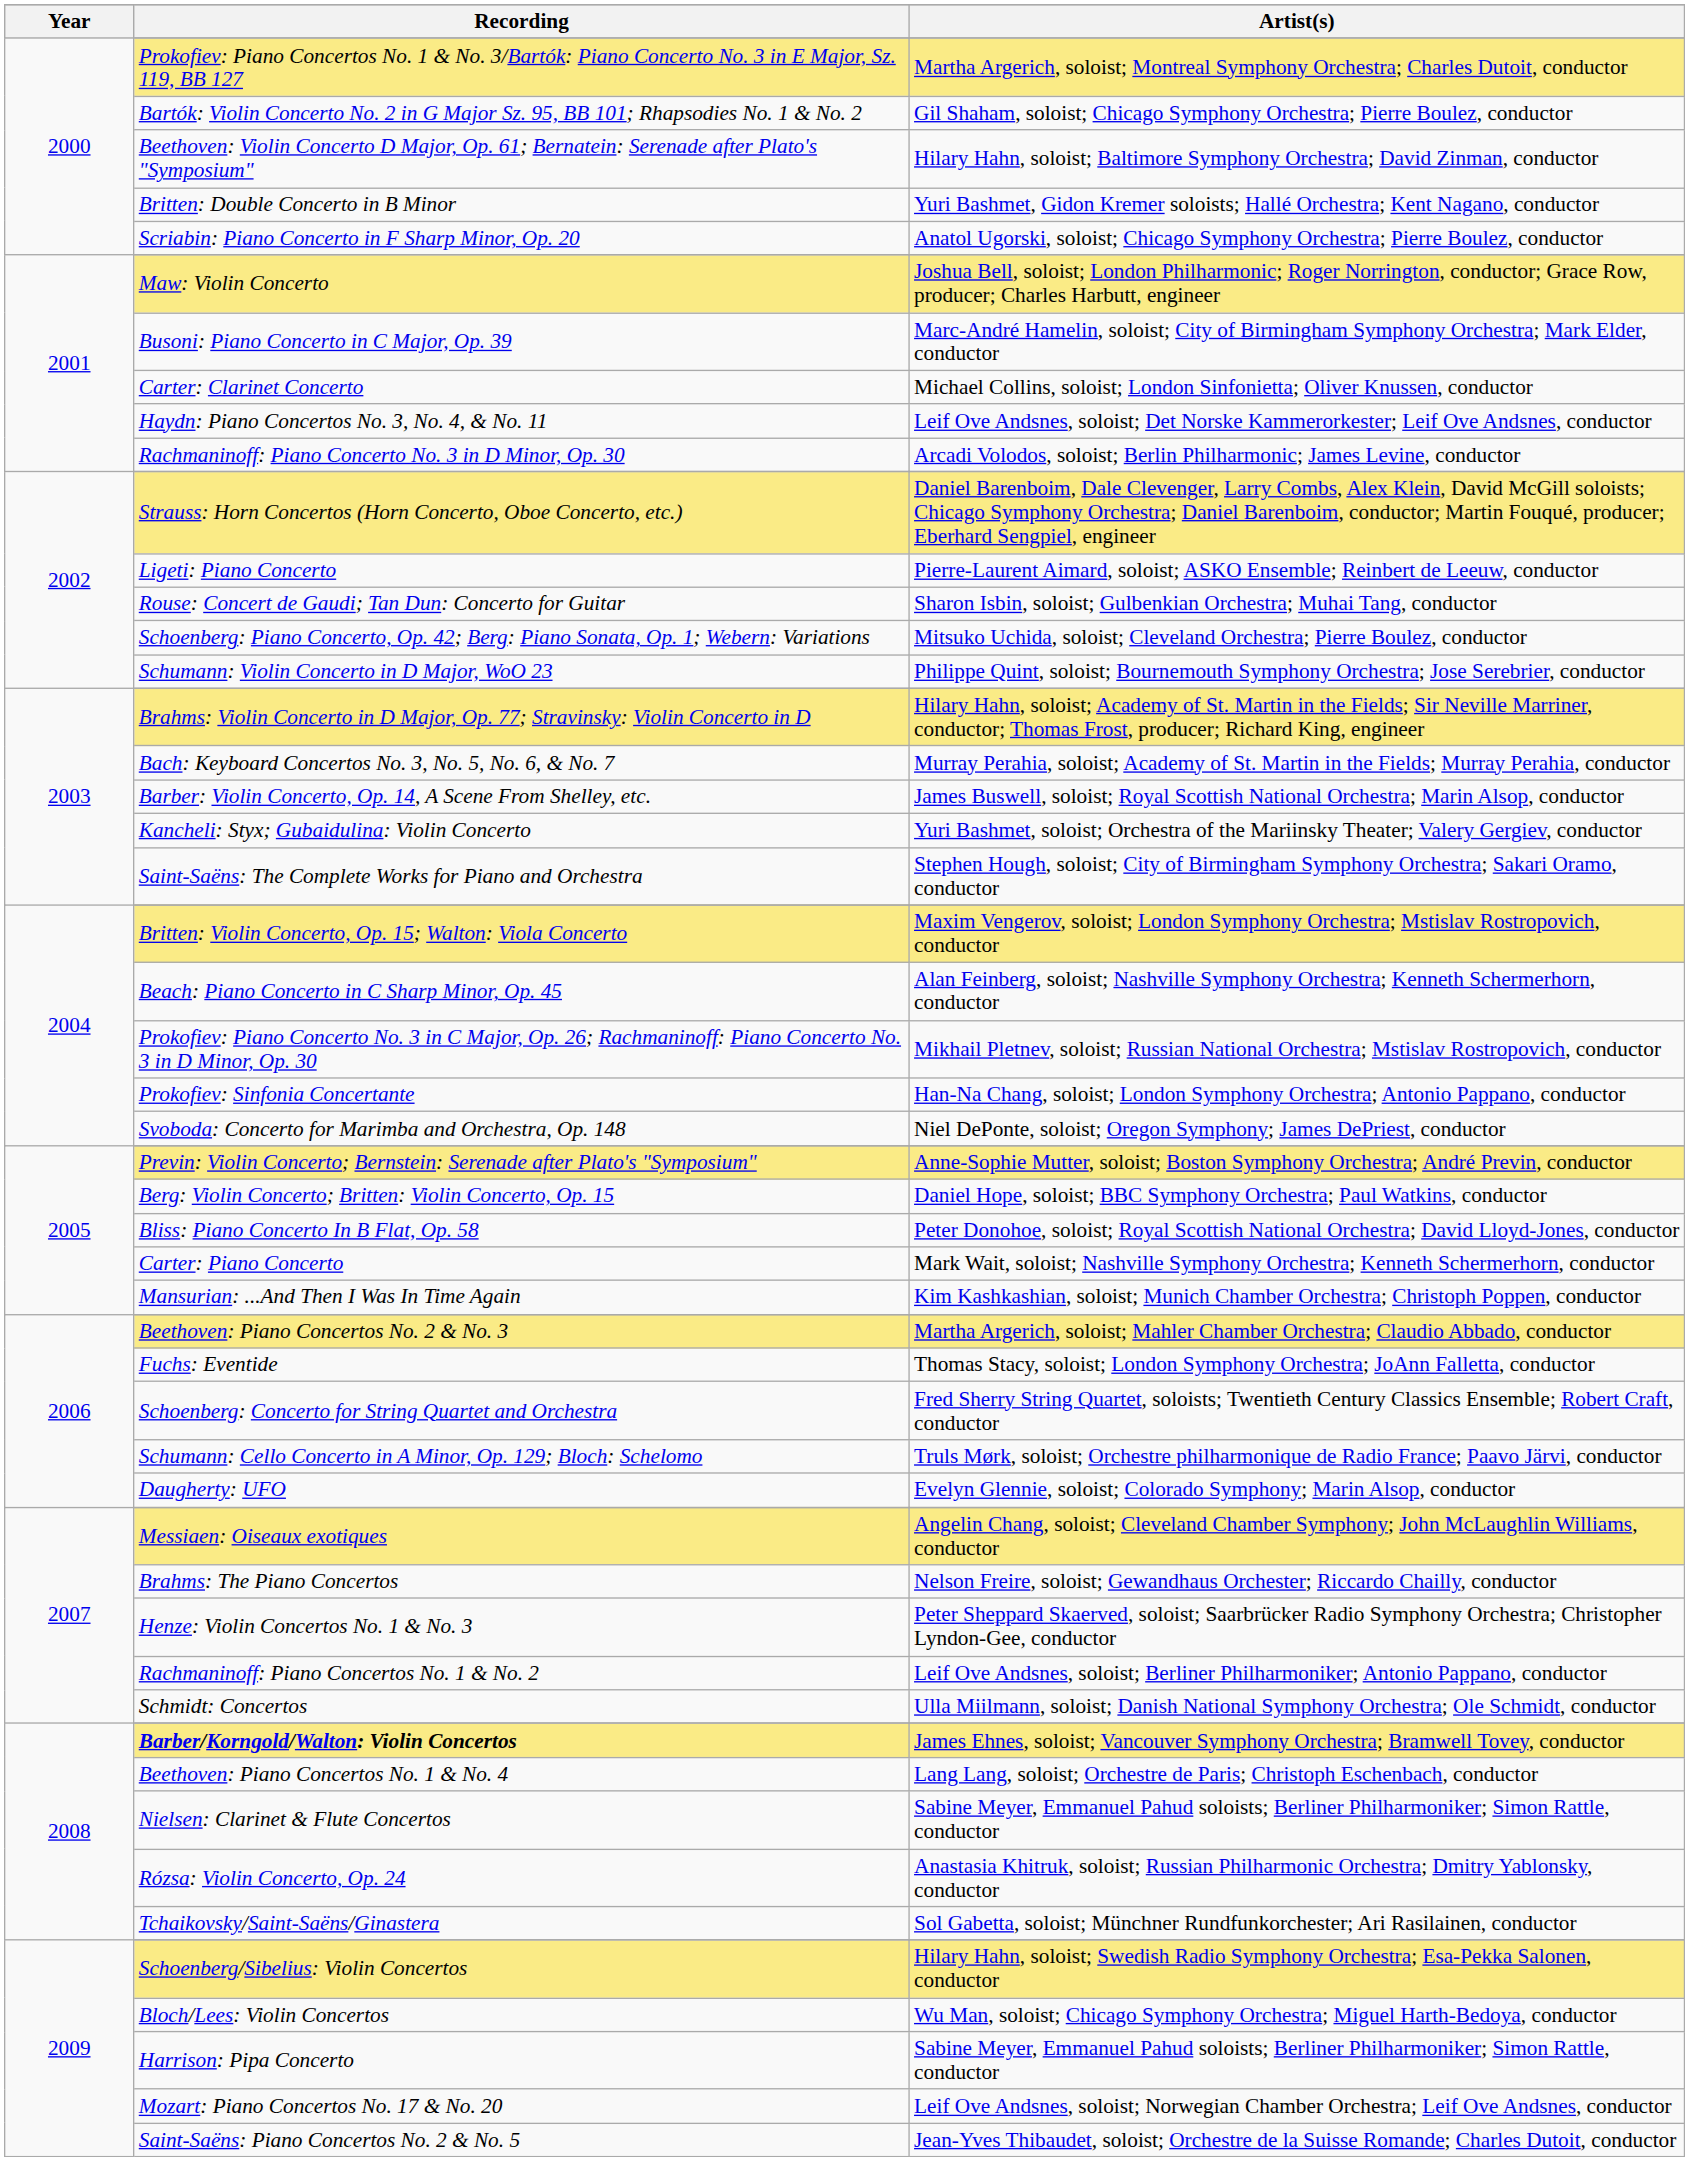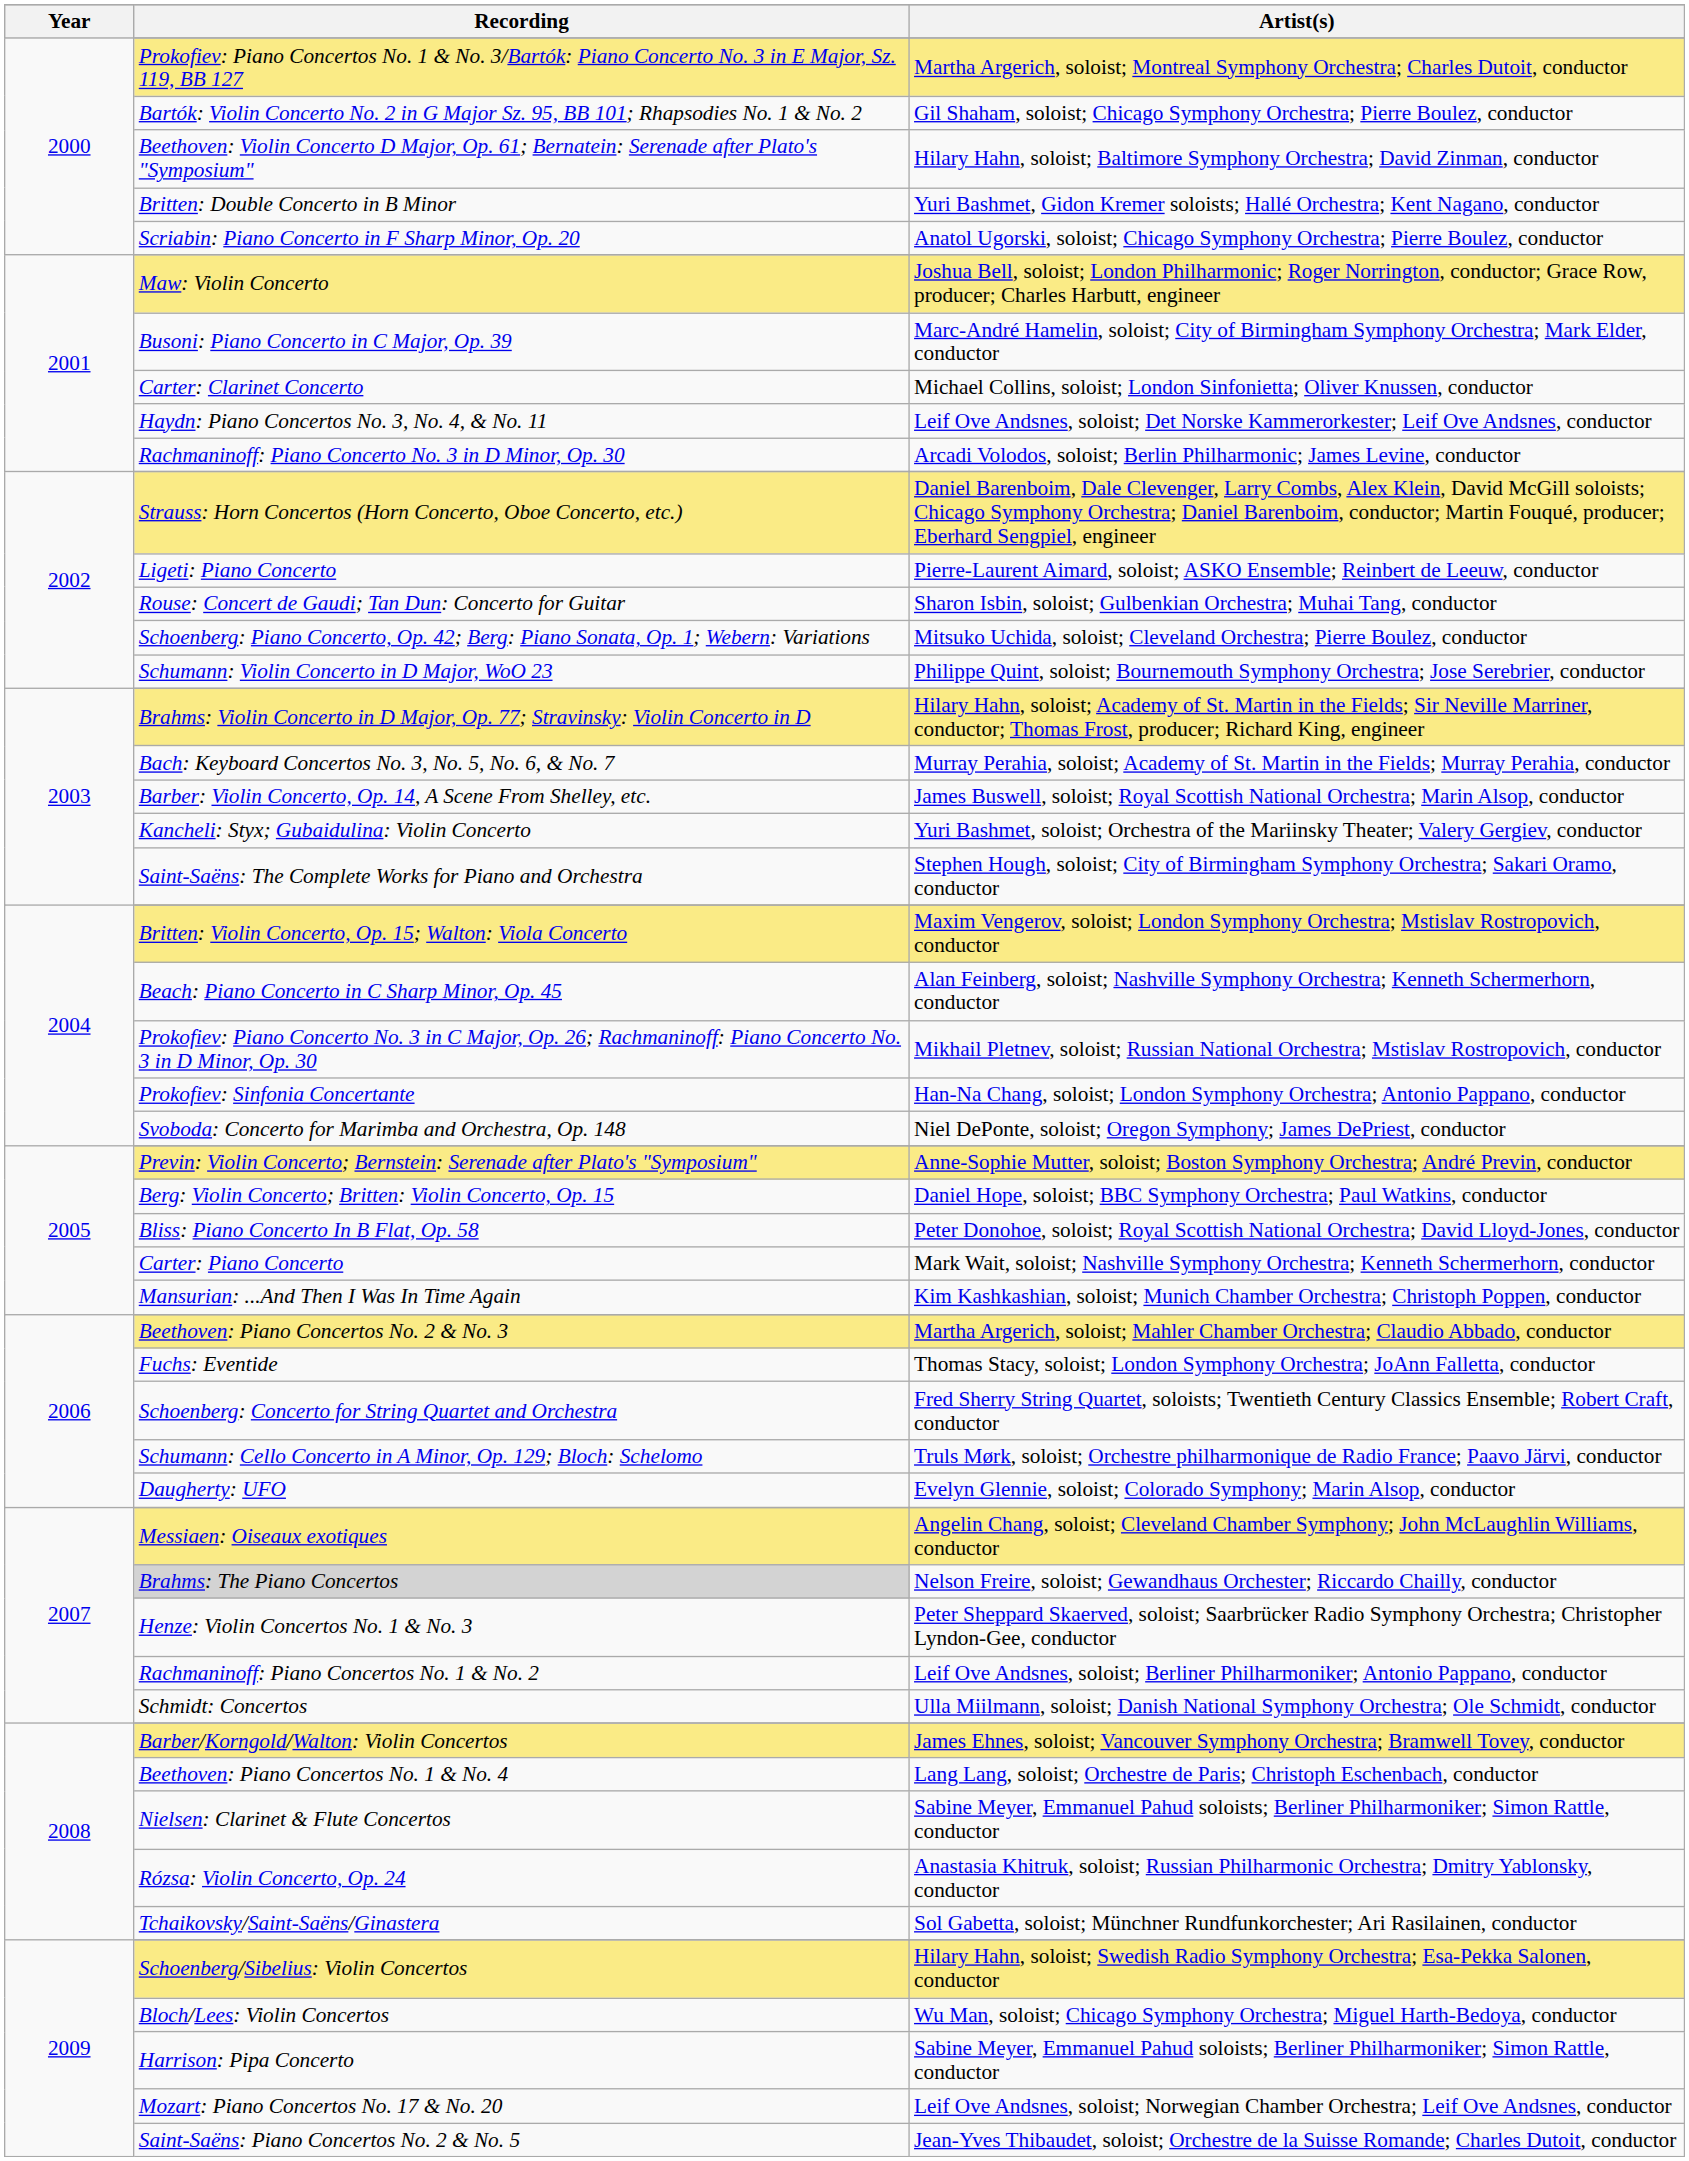(269, 1581) no background -> (269, 1581) lightgrey background
(328, 1740) bold -> (323, 1740) normal
